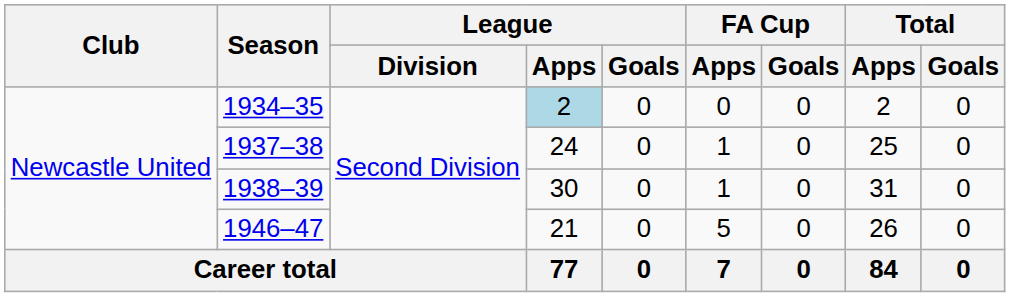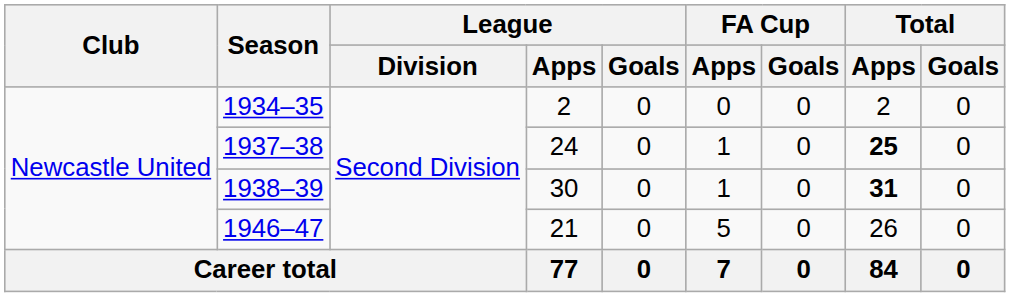(564, 106) lightblue background -> (564, 106) no background
(884, 147) normal -> (884, 147) bold
(884, 188) normal -> (884, 188) bold
